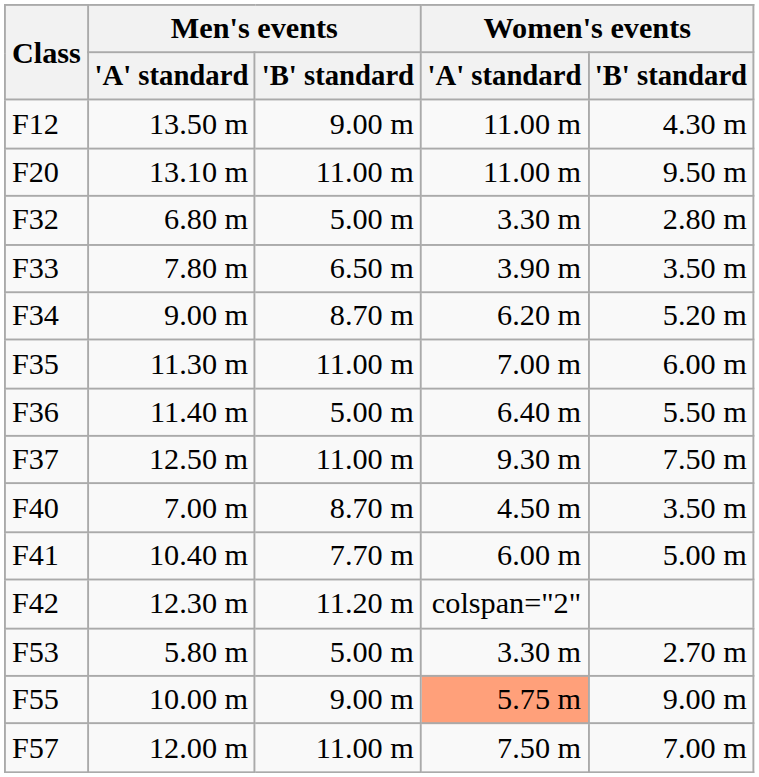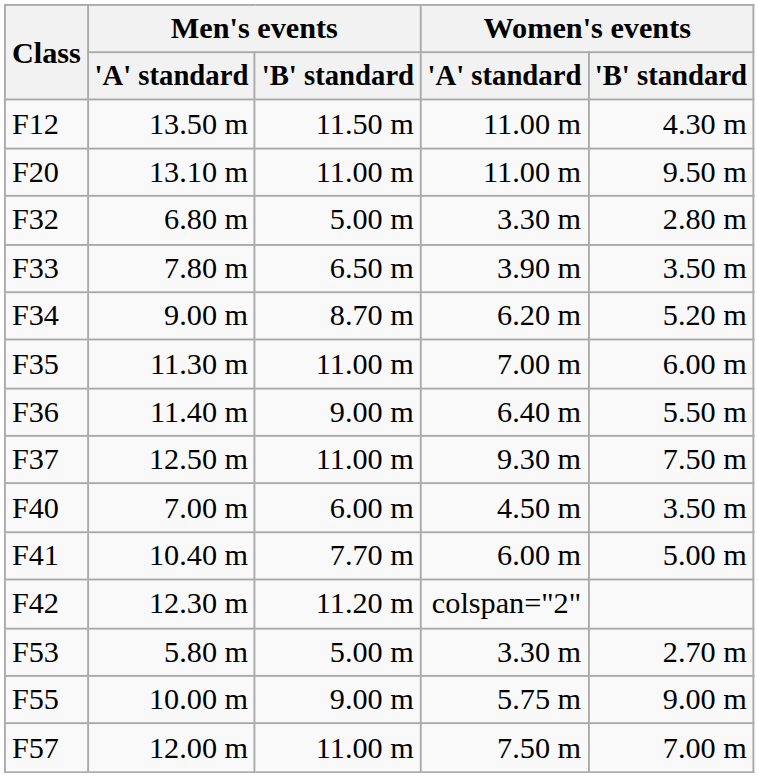(372, 123) 9.00 m -> (365, 123) 11.50 m
(372, 411) 5.00 m -> (372, 411) 9.00 m
(372, 507) 8.70 m -> (372, 507) 6.00 m
(539, 699) lightsalmon background -> (539, 699) no background
